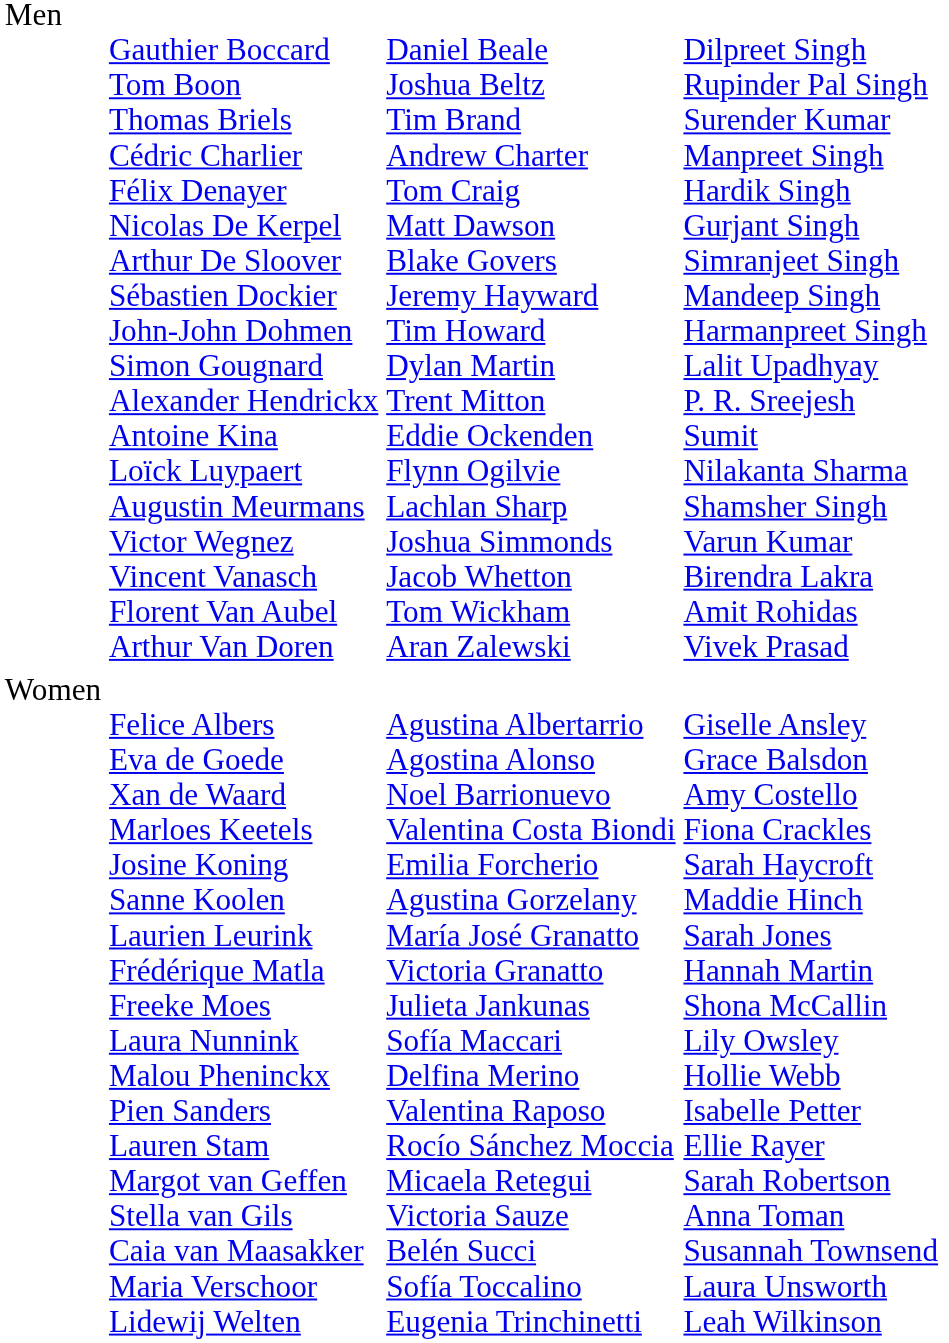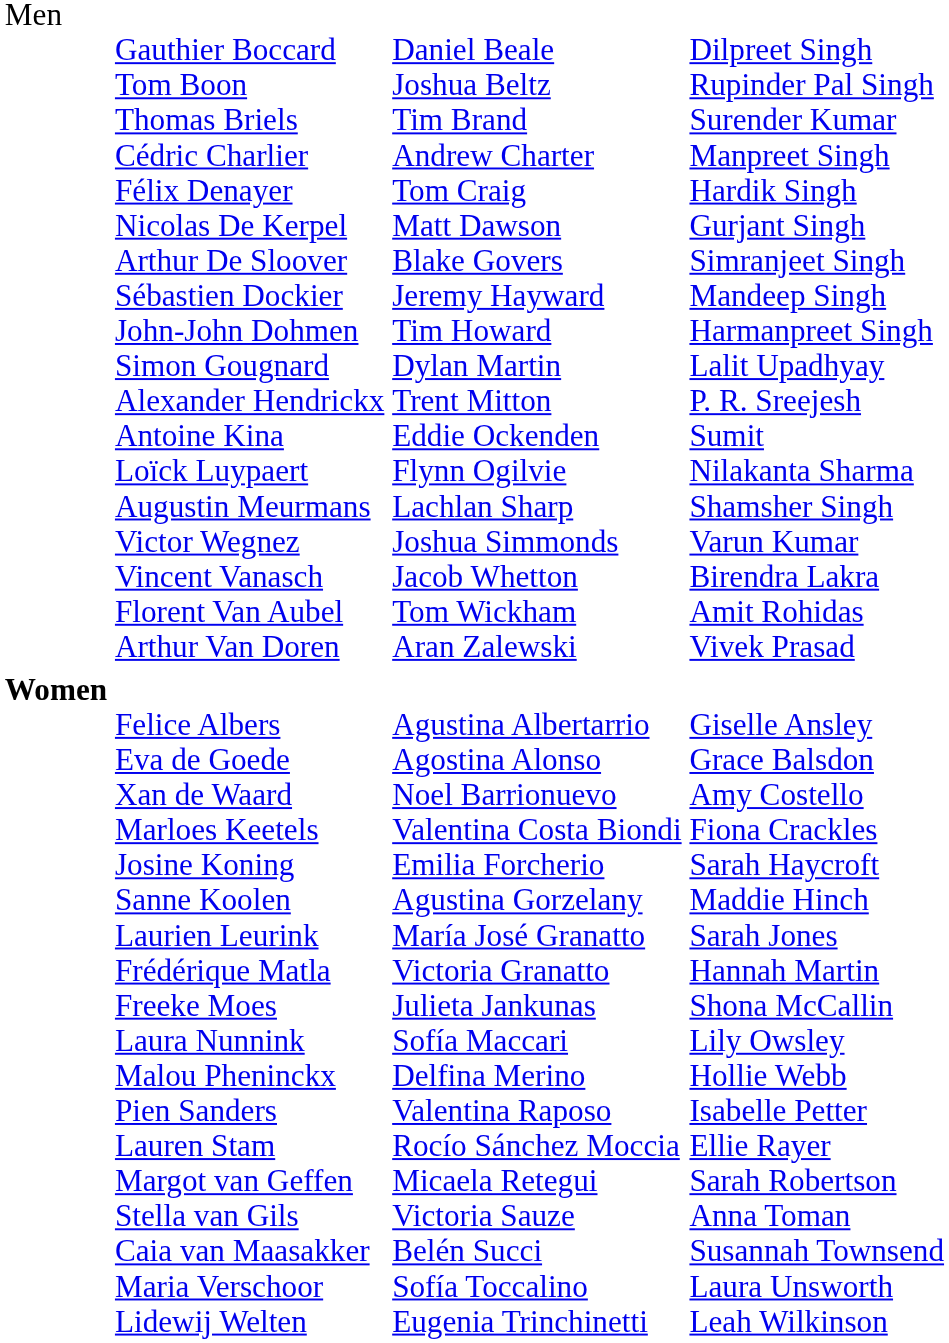(53, 689) normal -> (56, 689) bold
